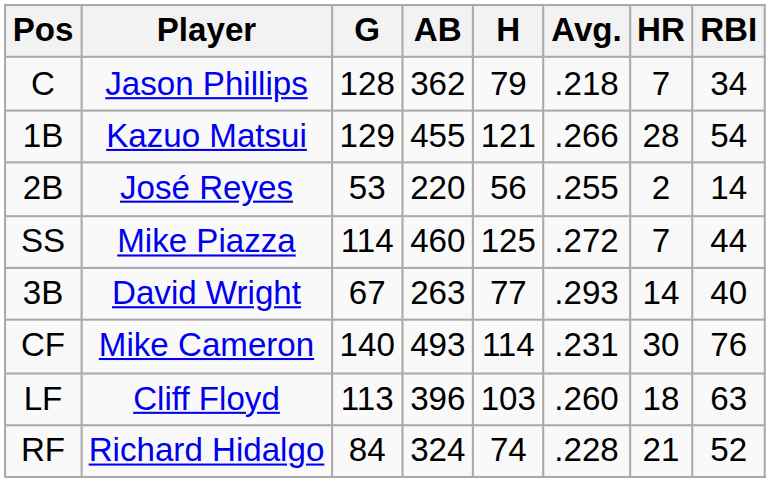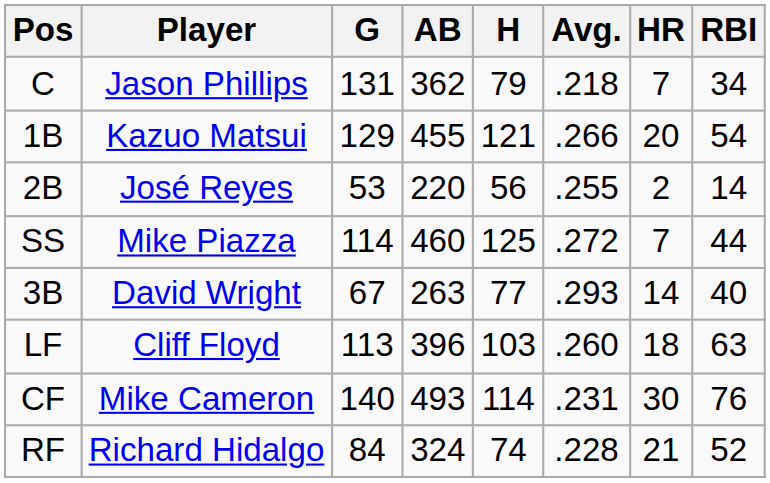(367, 83) 128 -> (367, 83) 131
(661, 135) 28 -> (661, 135) 20
rows swapped: (43, 398) <-> (43, 345)
